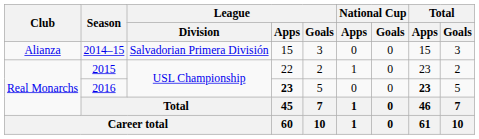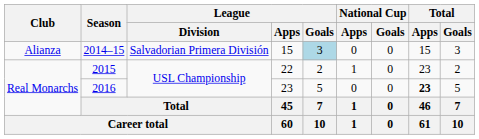(320, 50) no background -> (320, 50) lightblue background
(287, 87) bold -> (287, 87) normal
